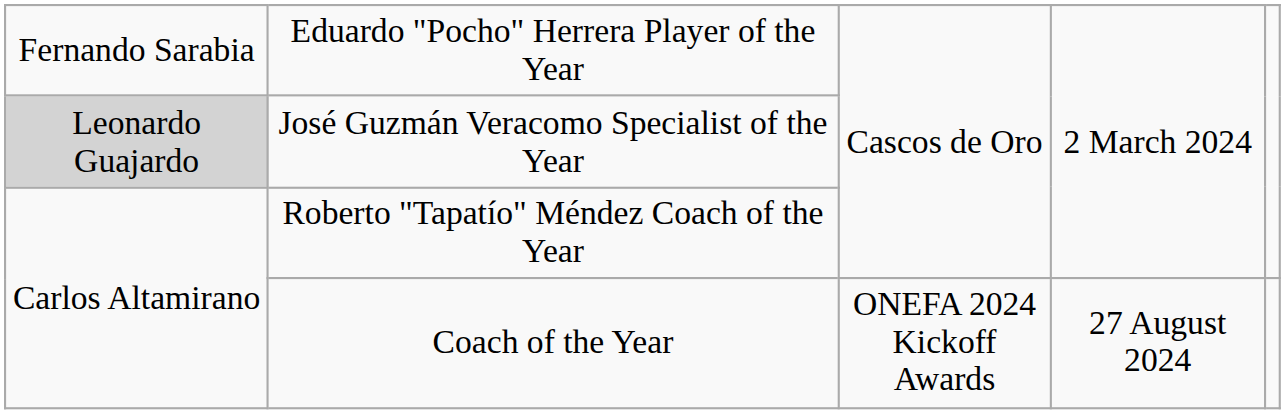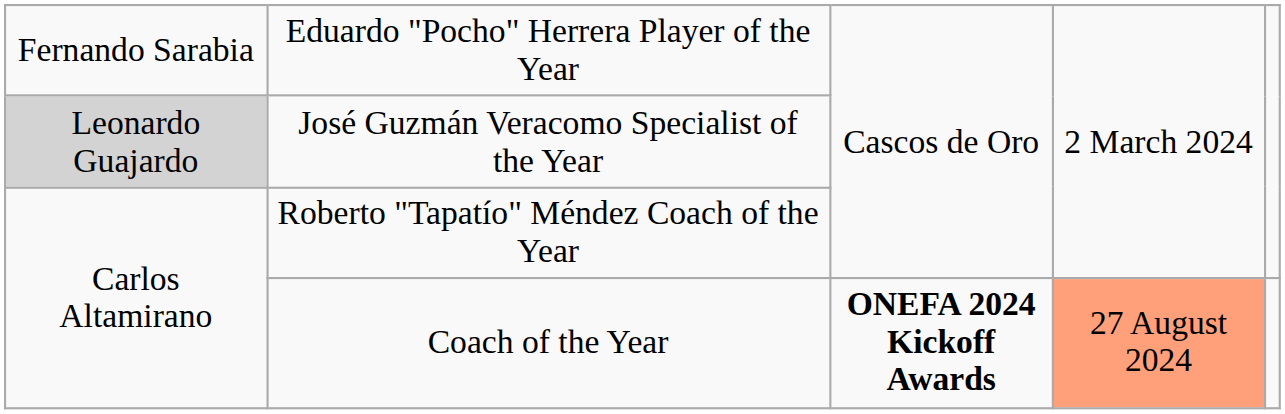(945, 342) normal -> (941, 342) bold
(1158, 342) no background -> (1159, 342) lightsalmon background
